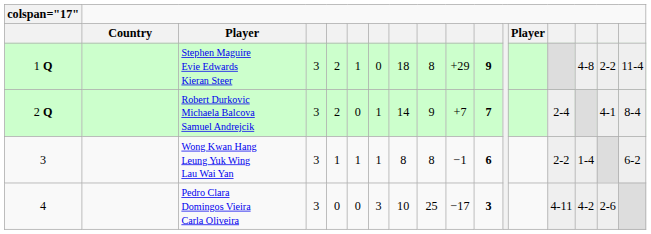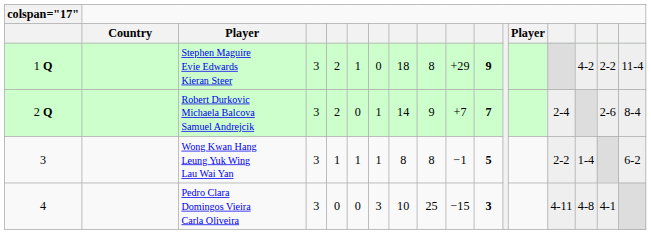(586, 66) 4-8 -> (586, 66) 4-2
(608, 113) 4-1 -> (608, 113) 2-6
(488, 159) 6 -> (488, 159) 5
(460, 206) −17 -> (460, 206) −15
(586, 206) 4-2 -> (586, 206) 4-8
(608, 206) 2-6 -> (608, 206) 4-1
